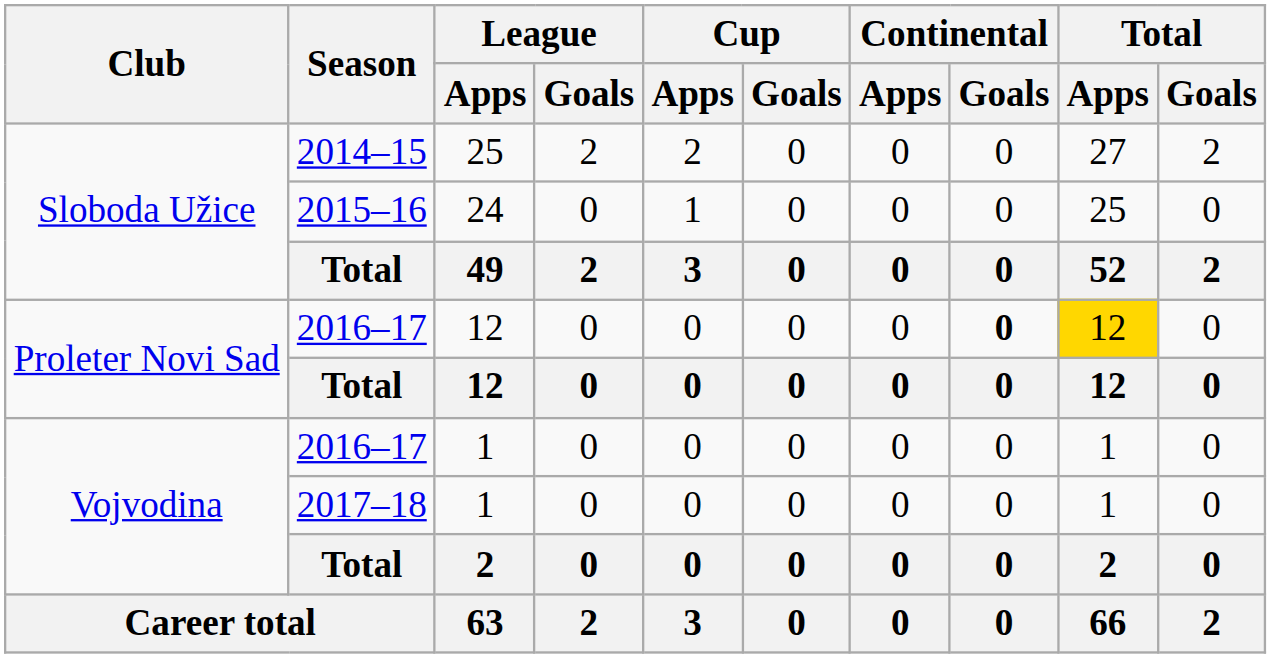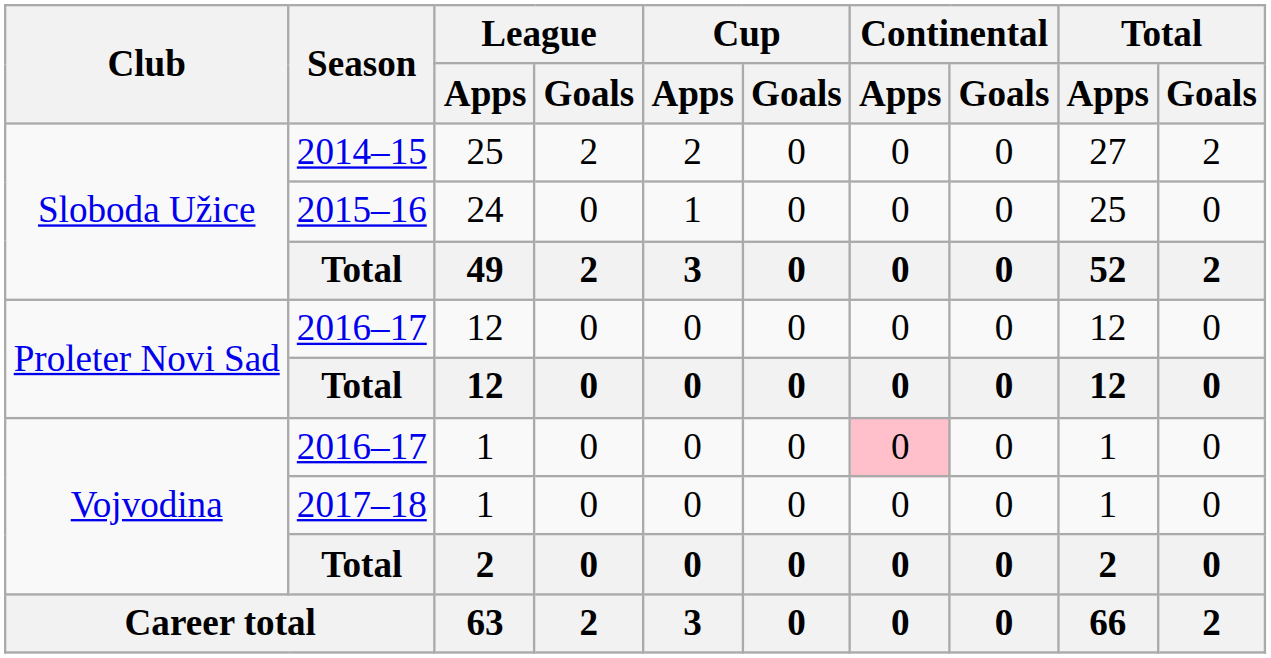(1004, 328) bold -> (1004, 328) normal
(1108, 328) gold background -> (1108, 328) no background
(900, 446) no background -> (900, 446) pink background
